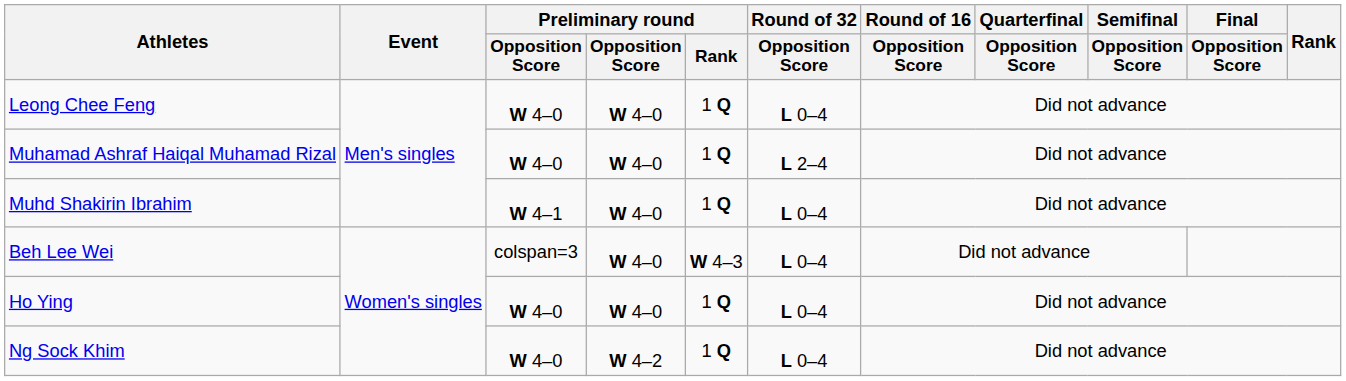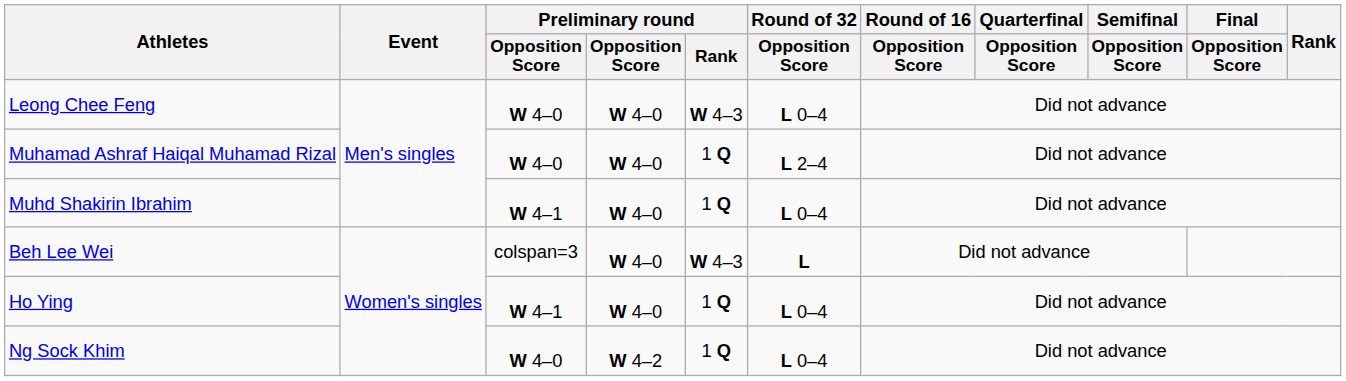(716, 105) 1 Q -> (716, 115) W 4–3
(804, 263) L 0–4 -> (804, 263) L
(536, 312) W 4–0 -> (536, 312) W 4–1
